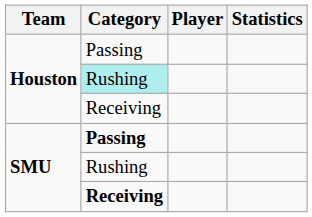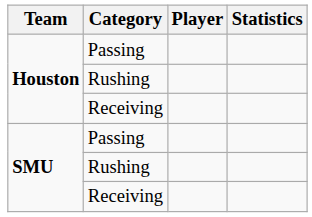(117, 78) paleturquoise background -> (119, 78) no background
(116, 137) bold -> (116, 137) normal
(124, 196) bold -> (125, 196) normal
